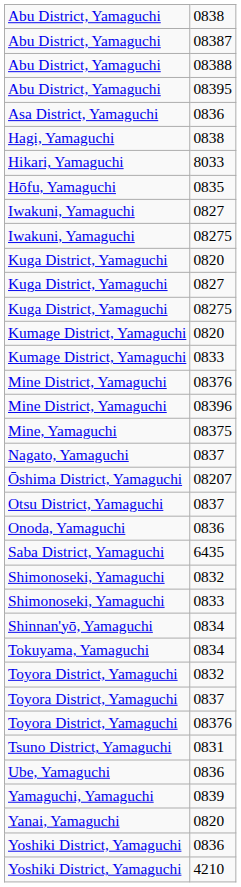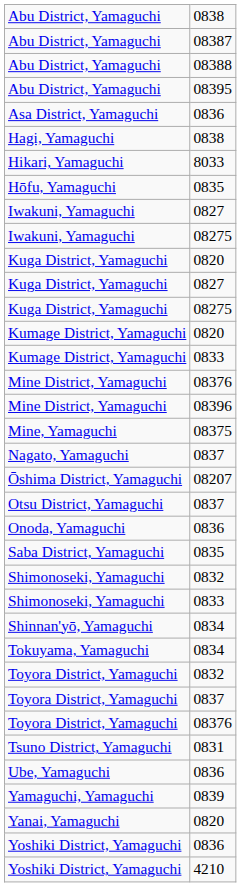(209, 552) 6435 -> (209, 552) 0835
